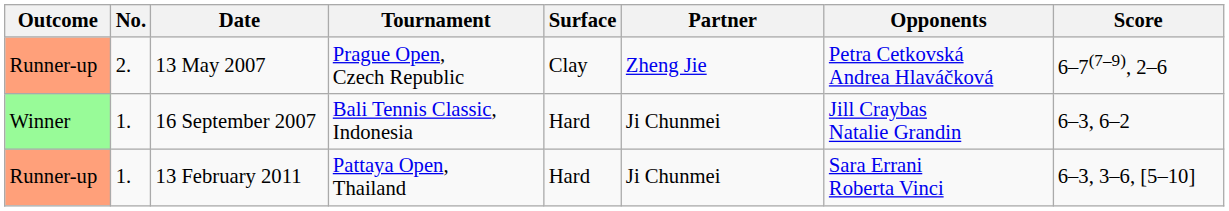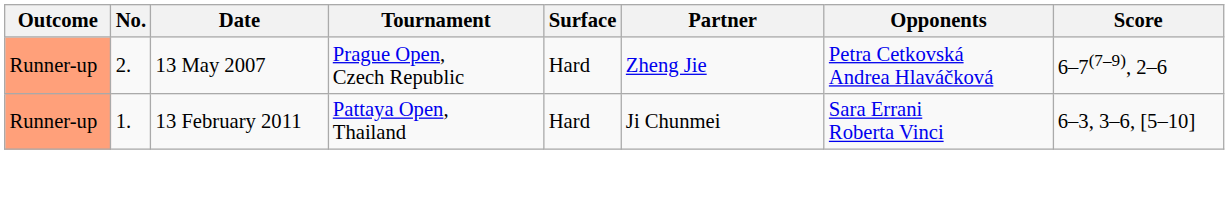(568, 65) Clay -> (569, 65) Hard
- row: (236, 121)
